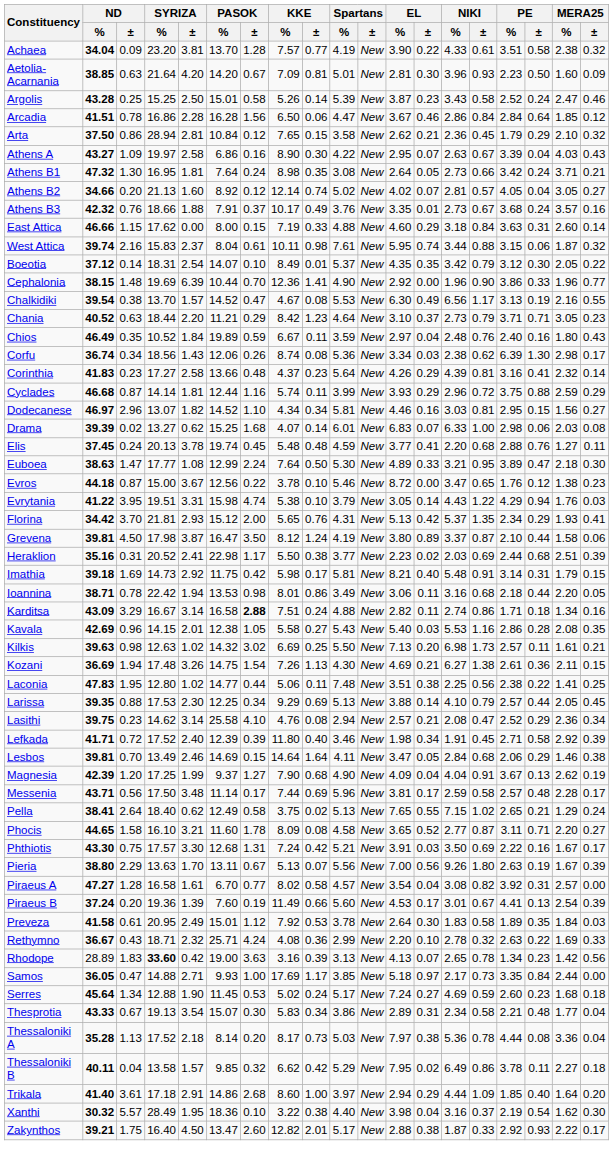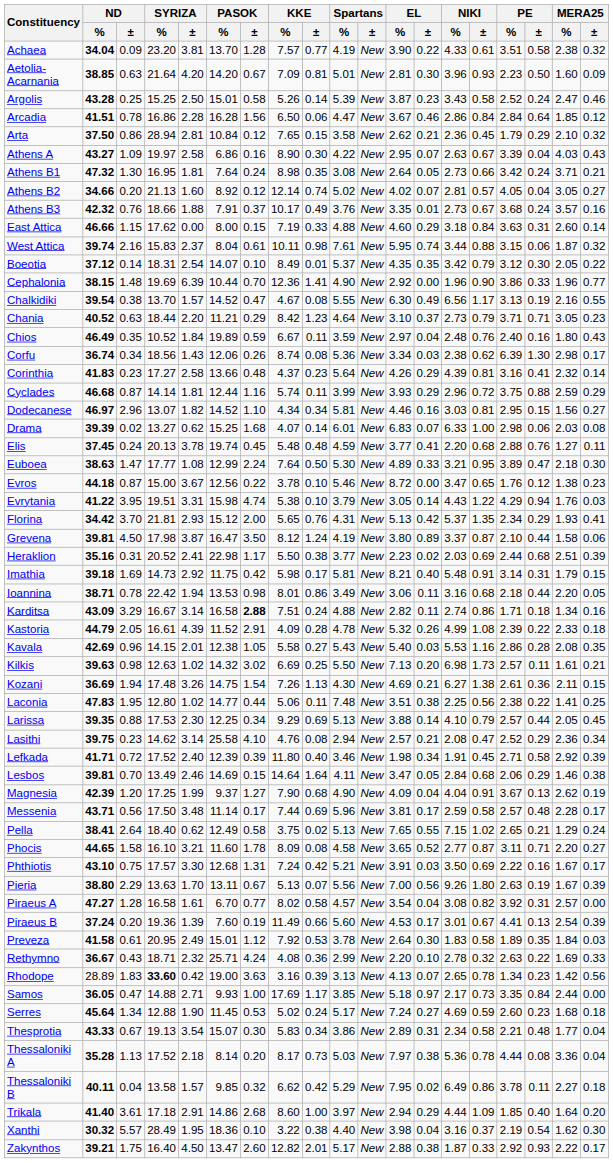(344, 300) 5.53 -> (344, 300) 5.55
+ row: (28, 629)
(100, 848) 43.30 -> (100, 867) 43.10
